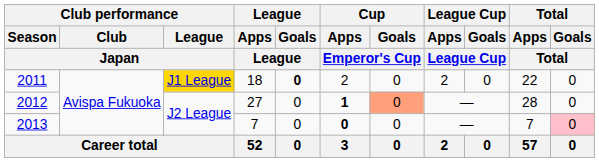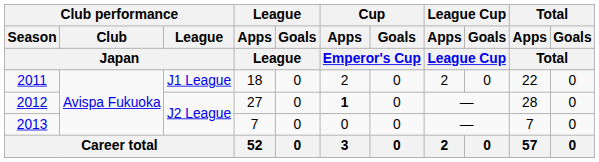(199, 80) gold background -> (199, 80) no background
(297, 80) bold -> (297, 80) normal
(397, 102) lightsalmon background -> (397, 102) no background
(345, 124) bold -> (345, 124) normal
(572, 124) pink background -> (572, 124) no background
